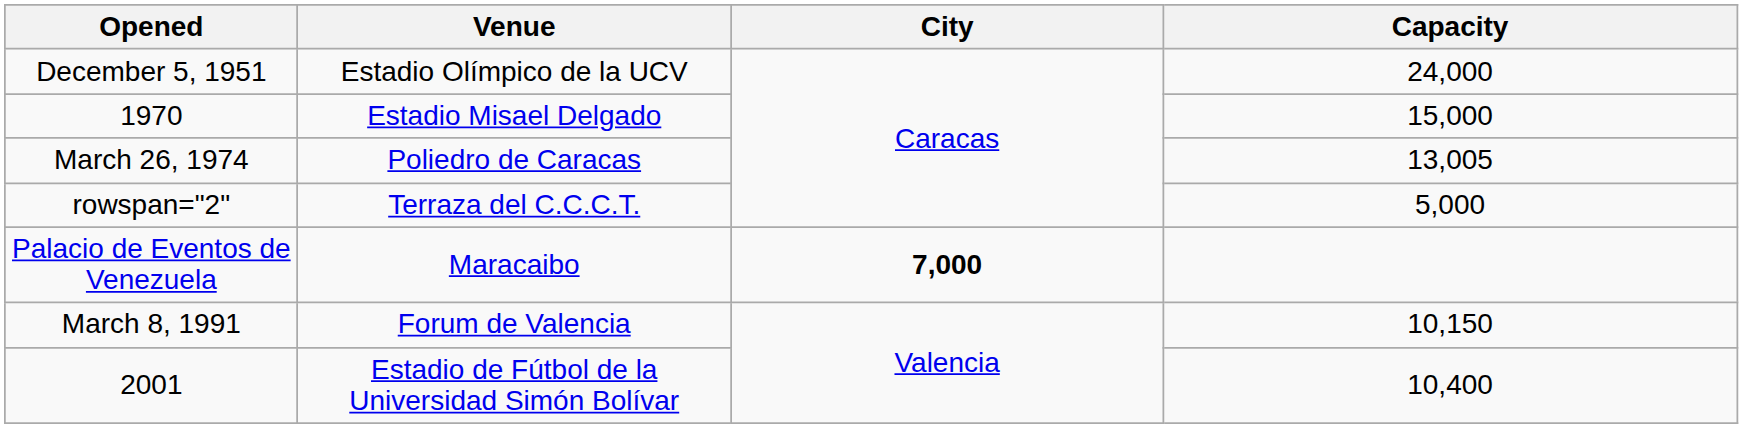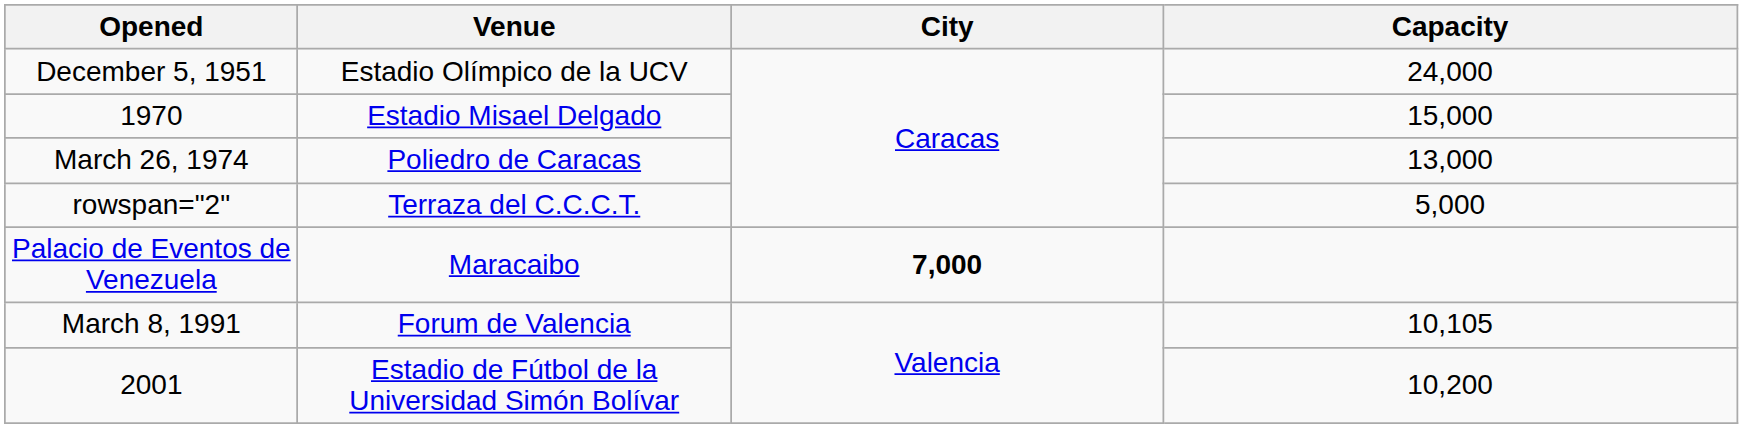(1450, 159) 13,005 -> (1450, 159) 13,000
(1450, 324) 10,150 -> (1450, 324) 10,105
(1450, 384) 10,400 -> (1450, 384) 10,200
